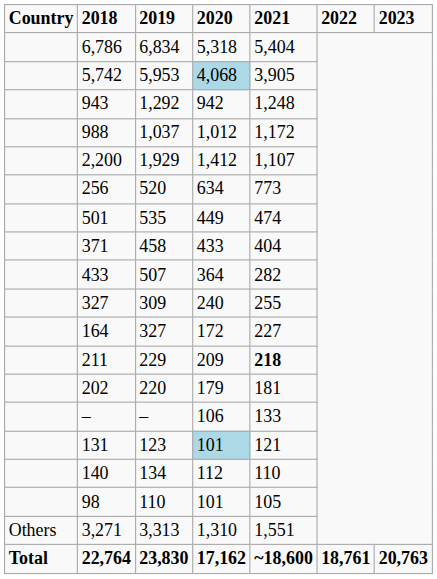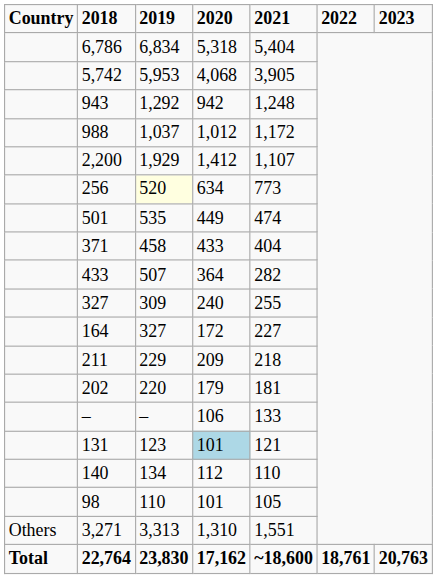(217, 75) lightblue background -> (217, 75) no background
(153, 189) no background -> (153, 189) lightyellow background
(268, 359) bold -> (268, 359) normal
